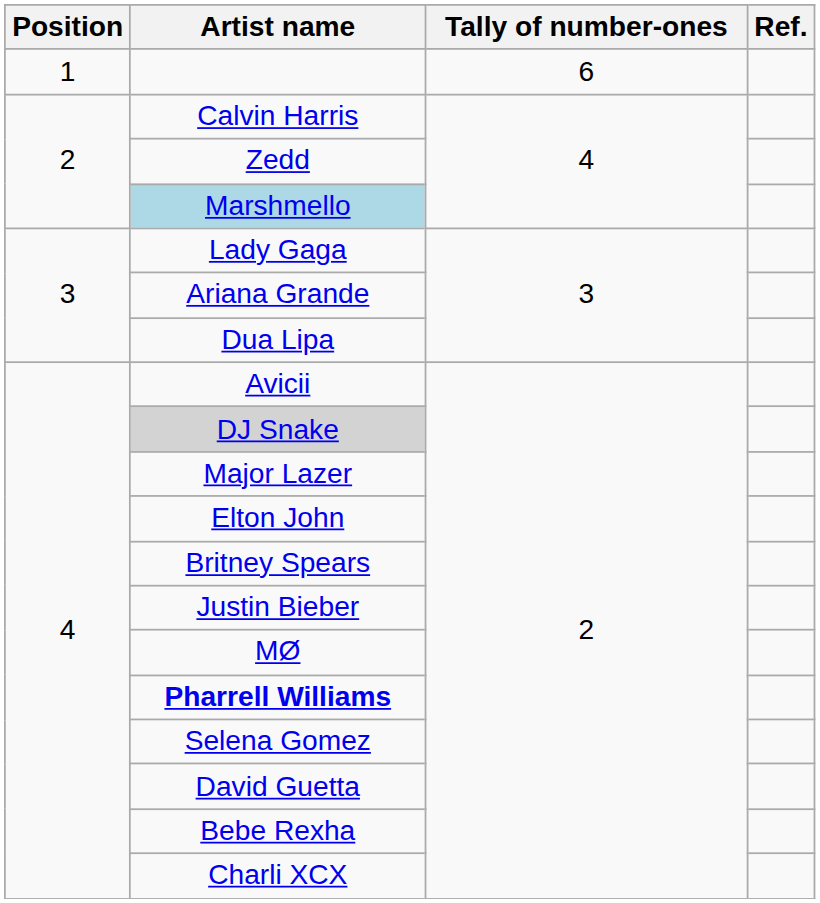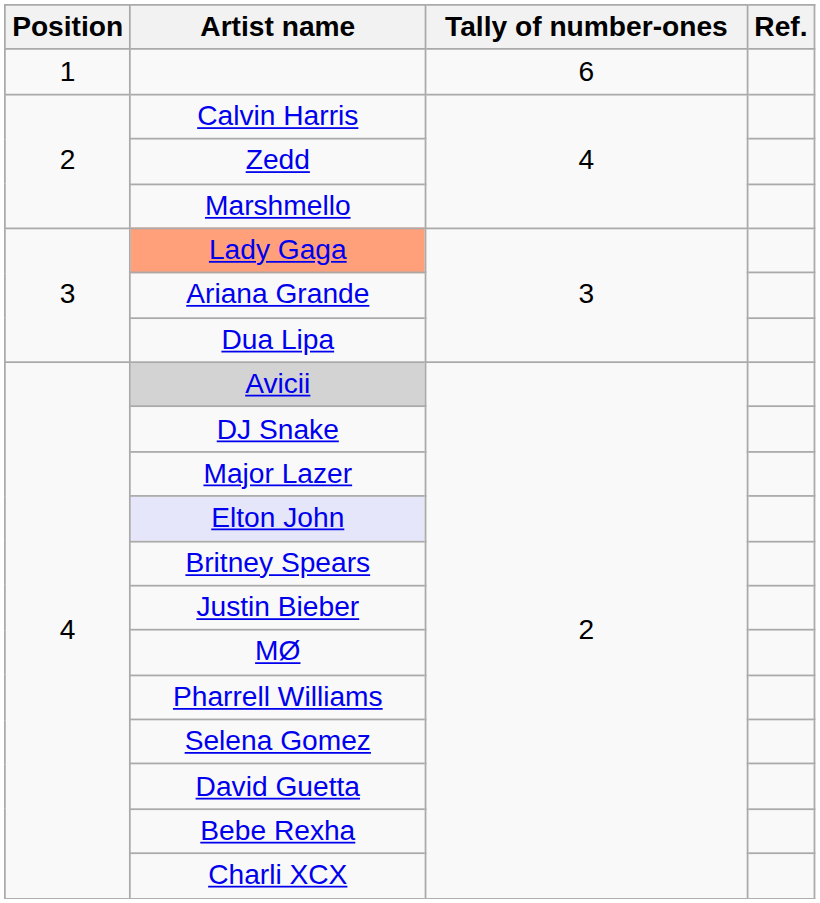(278, 205) lightblue background -> (278, 205) no background
(278, 250) no background -> (278, 250) lightsalmon background
(278, 384) no background -> (278, 384) lightgrey background
(278, 428) lightgrey background -> (278, 428) no background
(278, 518) no background -> (278, 518) lavender background
(278, 696) bold -> (278, 696) normal
